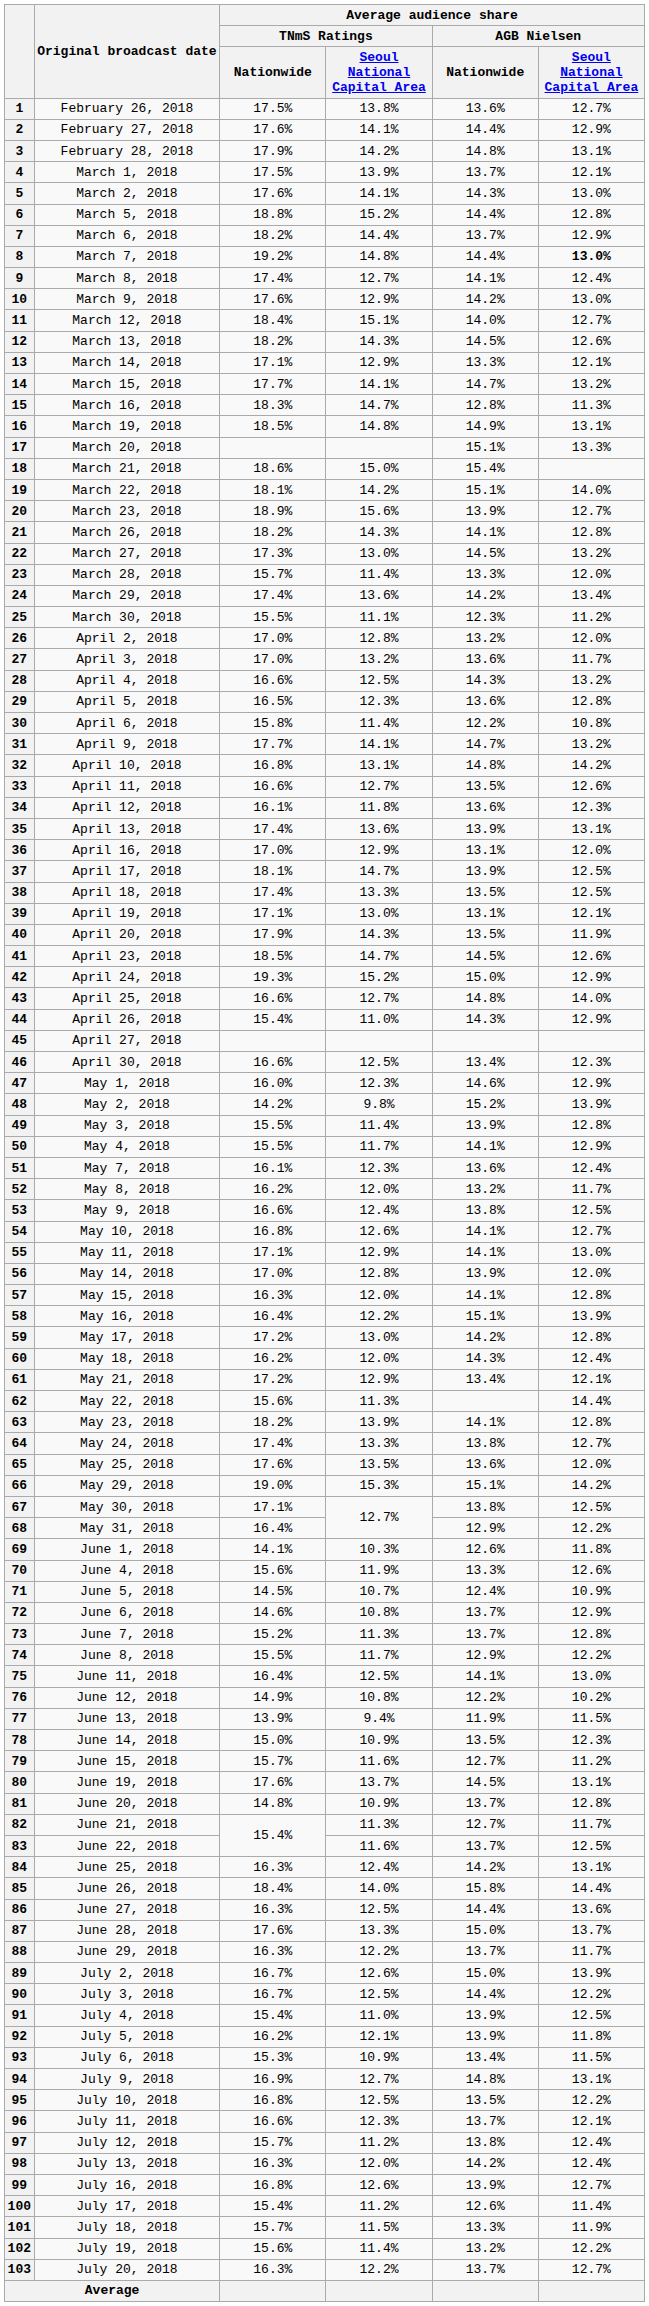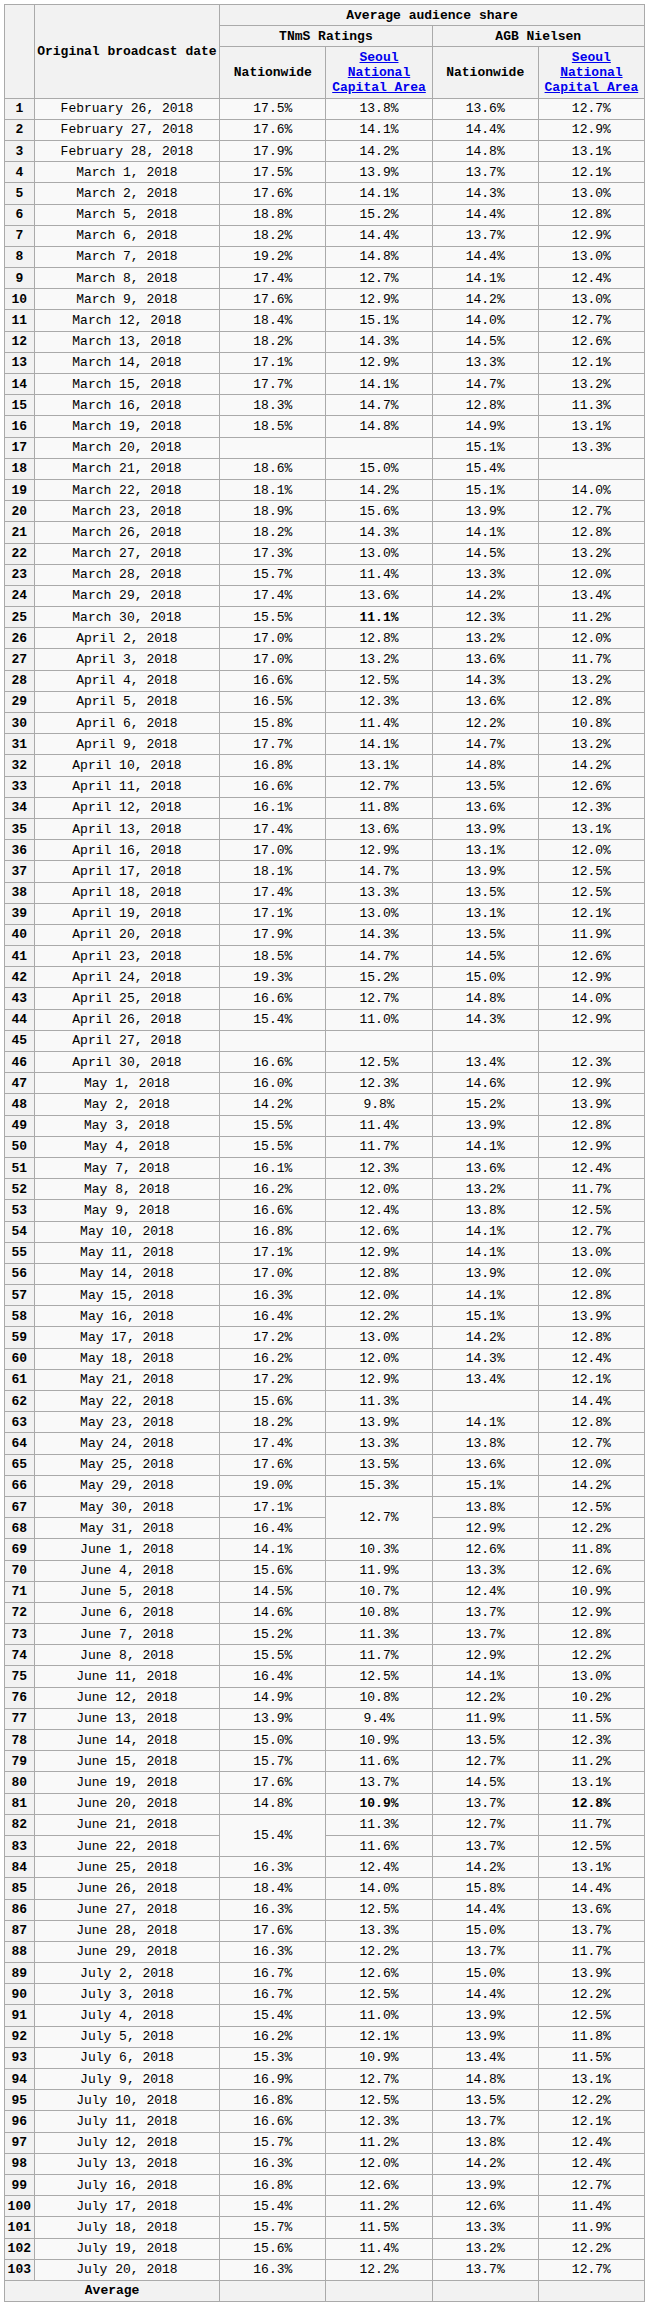(591, 257) bold -> (591, 257) normal
(379, 617) normal -> (379, 617) bold
(379, 1804) normal -> (379, 1804) bold
(591, 1804) normal -> (591, 1804) bold
